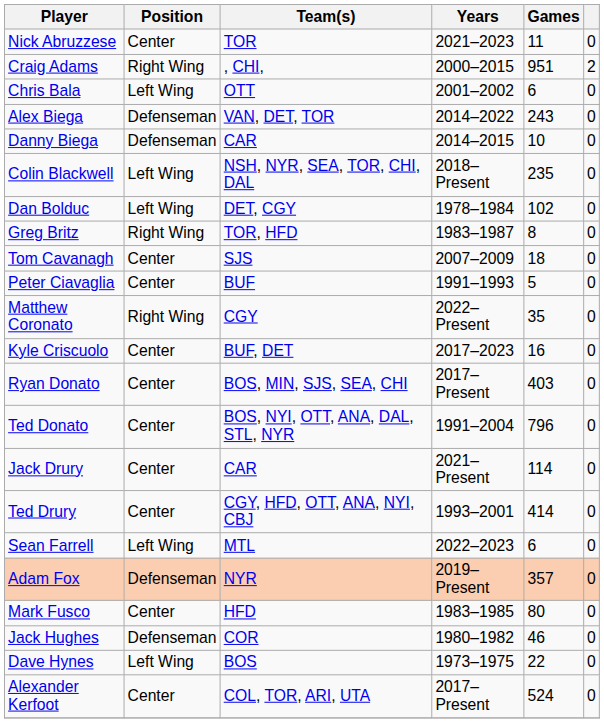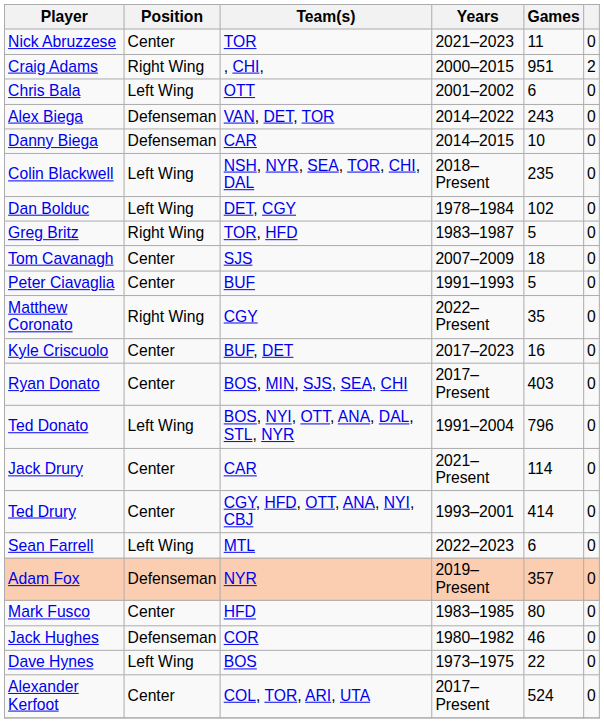(532, 233) 8 -> (532, 233) 5
(151, 426) Center -> (161, 426) Left Wing
